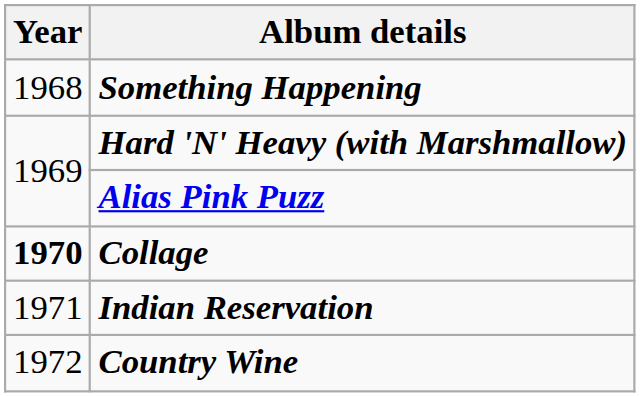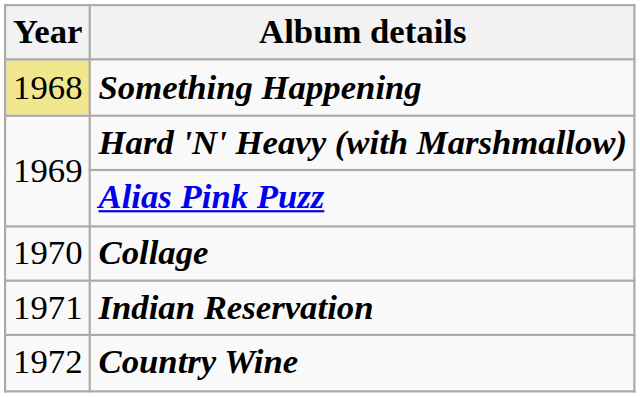(48, 87) no background -> (48, 87) khaki background
(48, 252) bold -> (48, 252) normal
